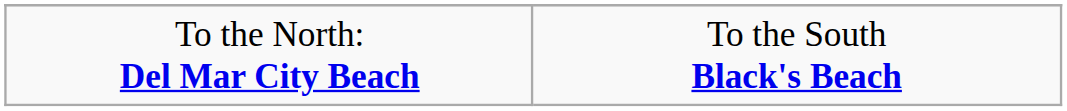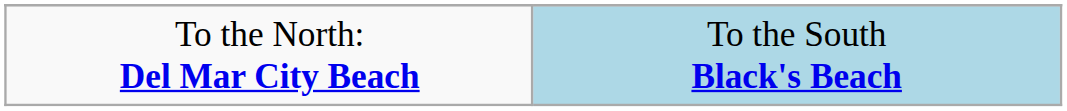(797, 54) no background -> (797, 54) lightblue background
